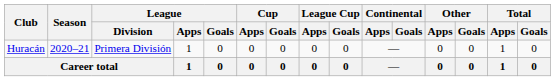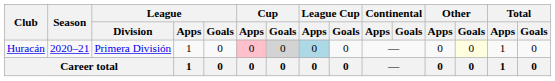(251, 48) no background -> (251, 48) pink background
(283, 48) no background -> (283, 48) lightgrey background
(314, 48) no background -> (314, 48) lightblue background
(471, 48) no background -> (471, 48) lightyellow background
